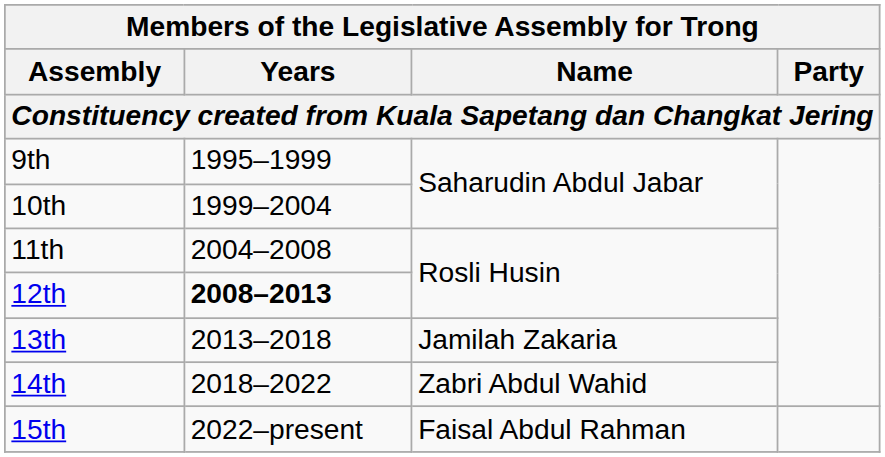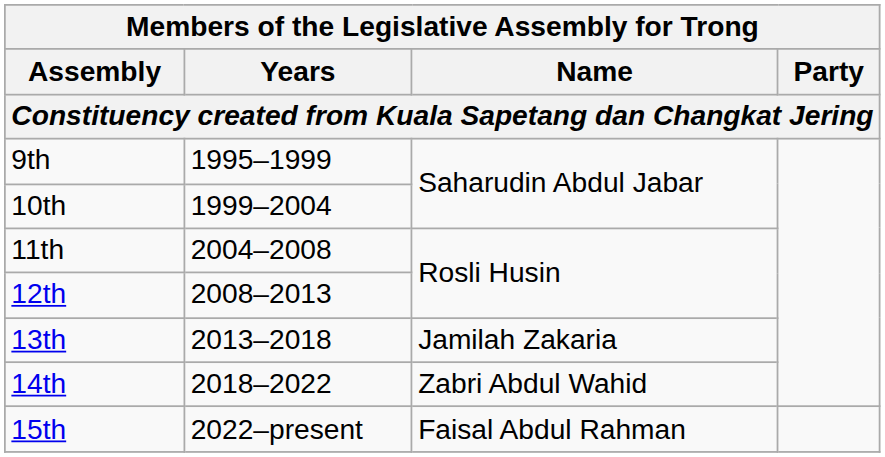(261, 294) bold -> (261, 294) normal
